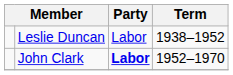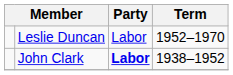(190, 37) 1938–1952 -> (190, 37) 1952–1970
(190, 59) 1952–1970 -> (190, 59) 1938–1952
